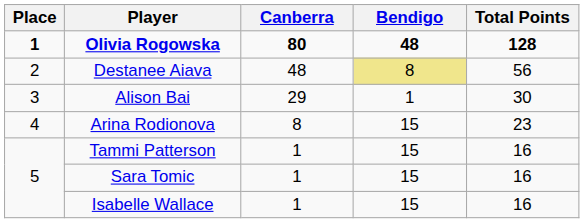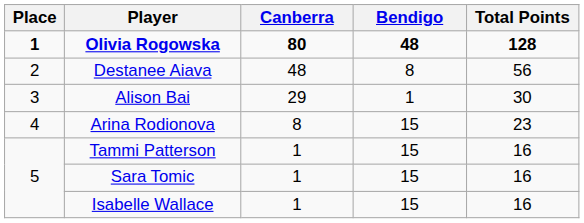(410, 71) khaki background -> (410, 71) no background
